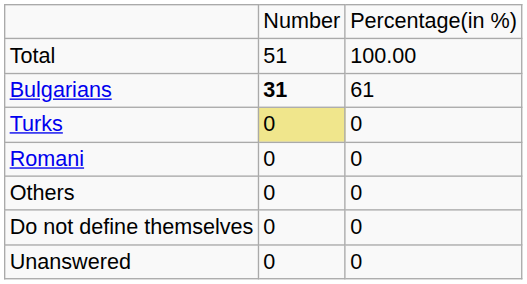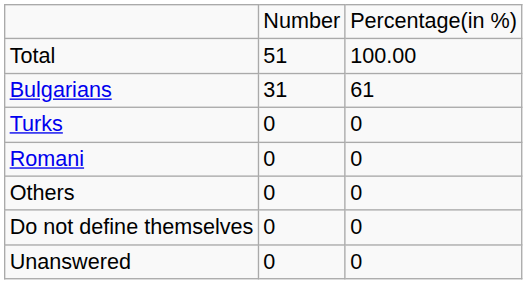(275, 90) bold -> (275, 90) normal
(269, 124) khaki background -> (269, 124) no background
